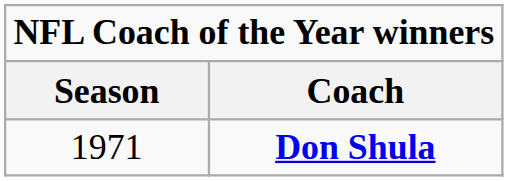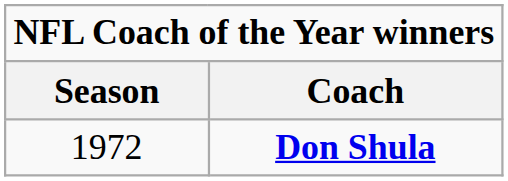(107, 146) 1971 -> (107, 146) 1972
